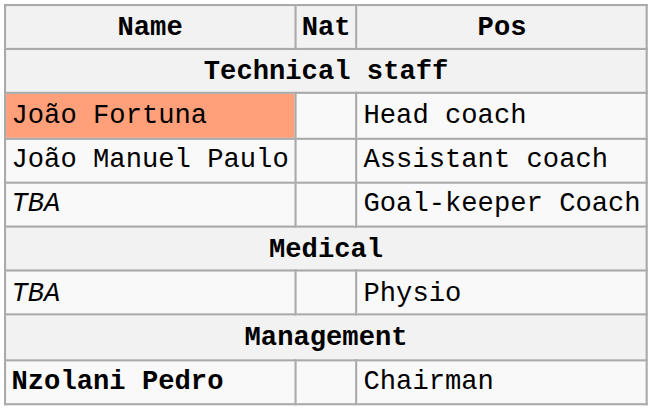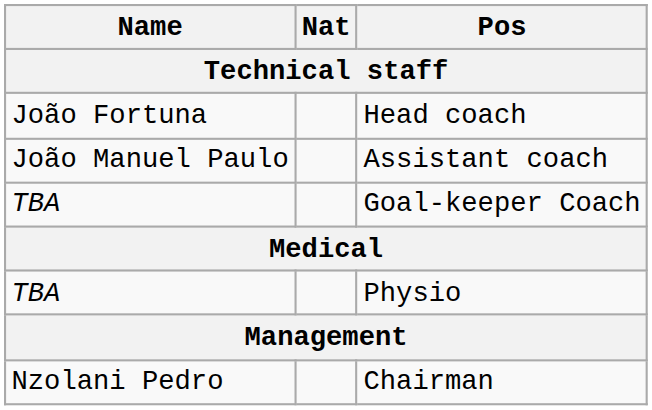(109, 116) lightsalmon background -> (109, 116) no background
(117, 381) bold -> (117, 381) normal
